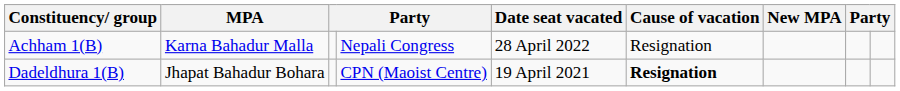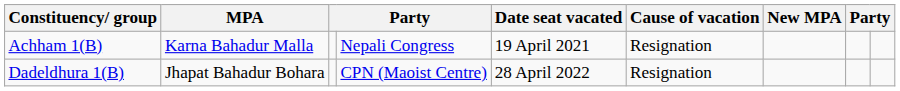(542, 45) 28 April 2022 -> (542, 45) 19 April 2021
(542, 72) 19 April 2021 -> (542, 72) 28 April 2022
(673, 72) bold -> (671, 72) normal
